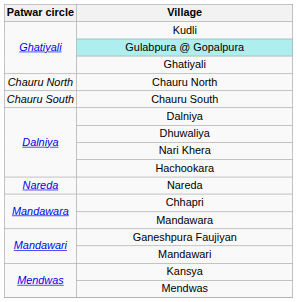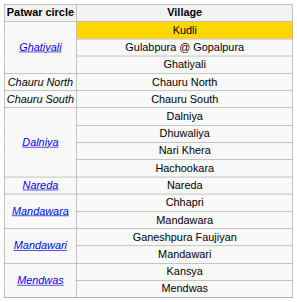(185, 30) no background -> (185, 30) gold background
(185, 47) paleturquoise background -> (185, 47) no background
